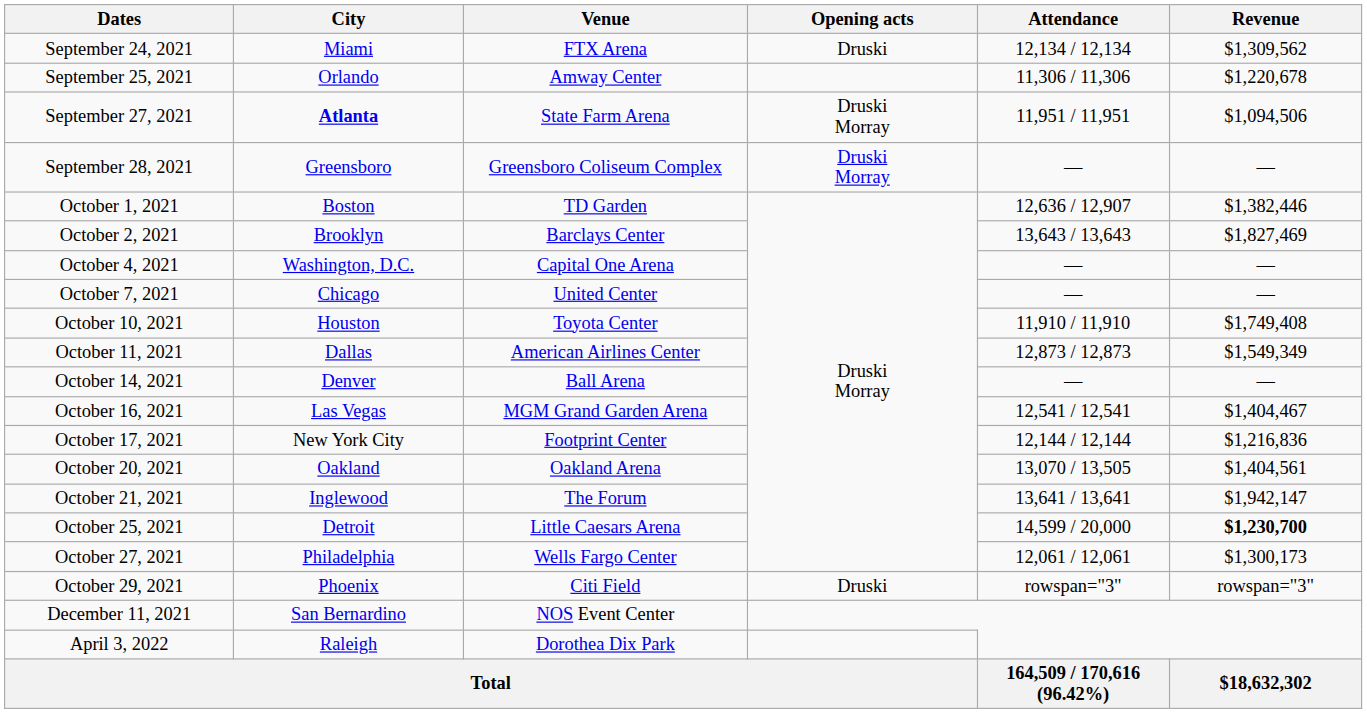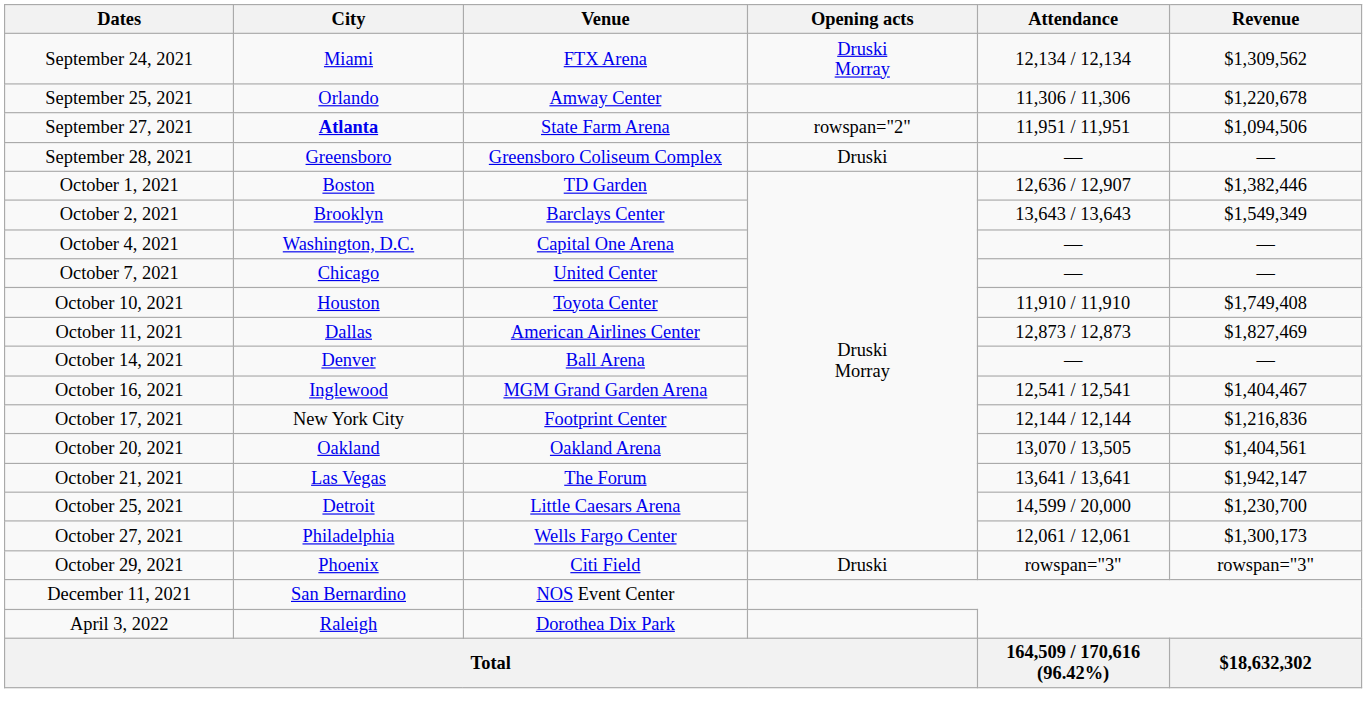(862, 48) Druski -> (862, 58) Druski Morray
(862, 116) Druski Morray -> (862, 127) rowspan="2"
(862, 166) Druski Morray -> (862, 156) Druski
(1266, 235) $1,827,469 -> (1266, 214) $1,549,349
(1266, 352) $1,549,349 -> (1266, 331) $1,827,469
(348, 410) Las Vegas -> (348, 389) Inglewood
(348, 498) Inglewood -> (348, 477) Las Vegas
(1266, 527) bold -> (1266, 506) normal
